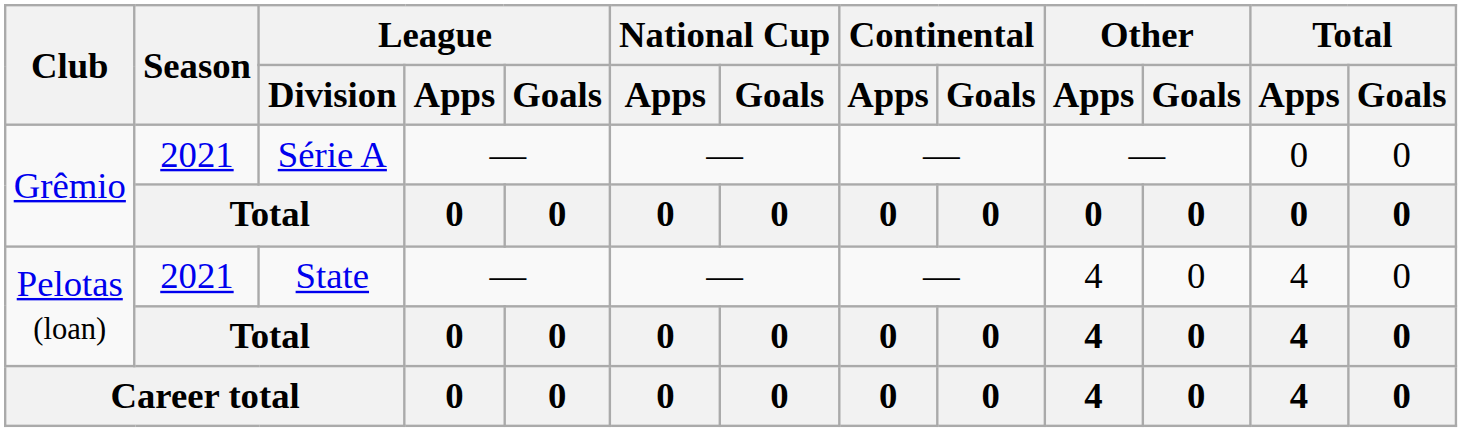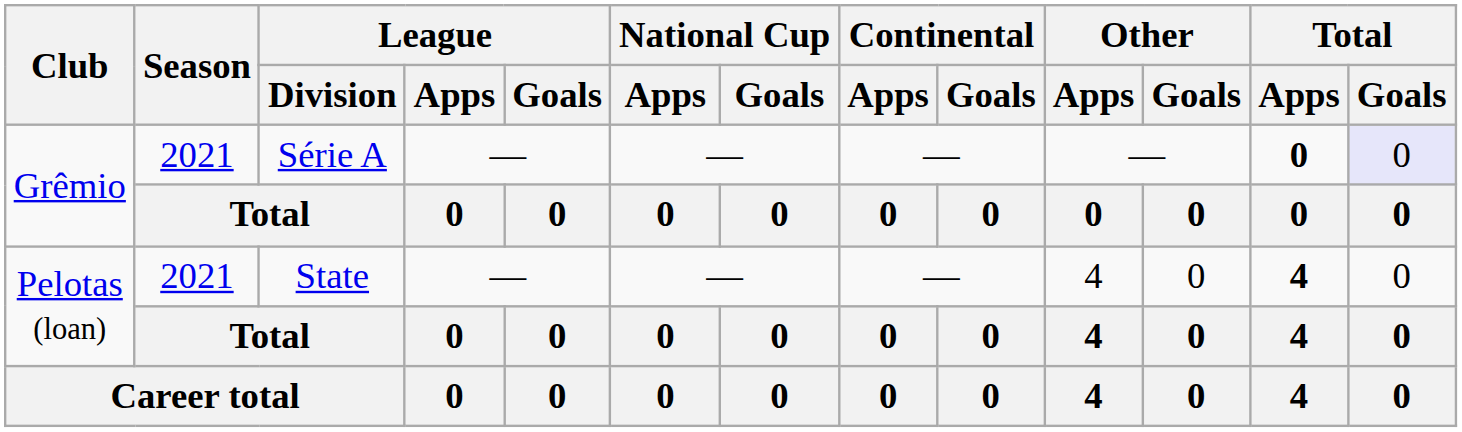(1299, 154) normal -> (1299, 154) bold
(1402, 154) no background -> (1402, 154) lavender background
(1299, 275) normal -> (1299, 275) bold
